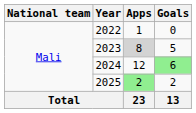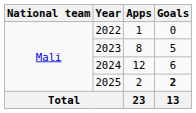(139, 48) lightgrey background -> (139, 48) no background
(173, 65) lightgreen background -> (173, 65) no background
(139, 83) lightgreen background -> (139, 83) no background
(173, 83) normal -> (173, 83) bold
